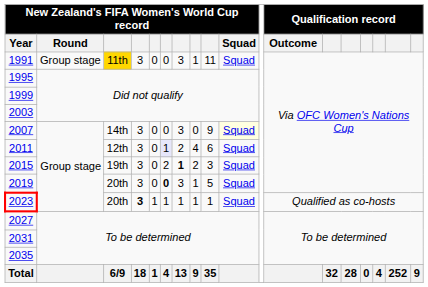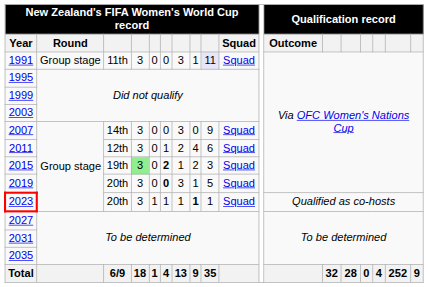(117, 60) gold background -> (117, 60) no background
(210, 60) no background -> (210, 60) lavender background
(239, 130) lightyellow background -> (239, 130) no background
(166, 148) lavender background -> (166, 148) no background
(140, 165) no background -> (140, 165) lightgreen background
(166, 165) normal -> (166, 165) bold
(181, 165) bold -> (181, 165) normal
(140, 202) bold -> (140, 202) normal
(196, 202) normal -> (196, 202) bold
